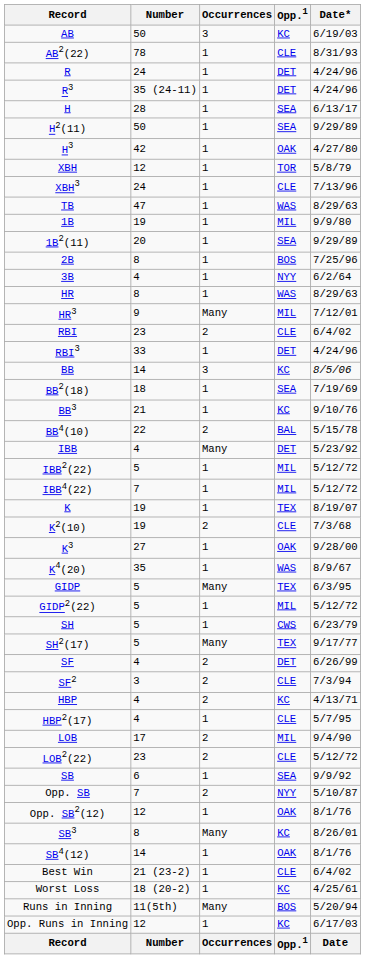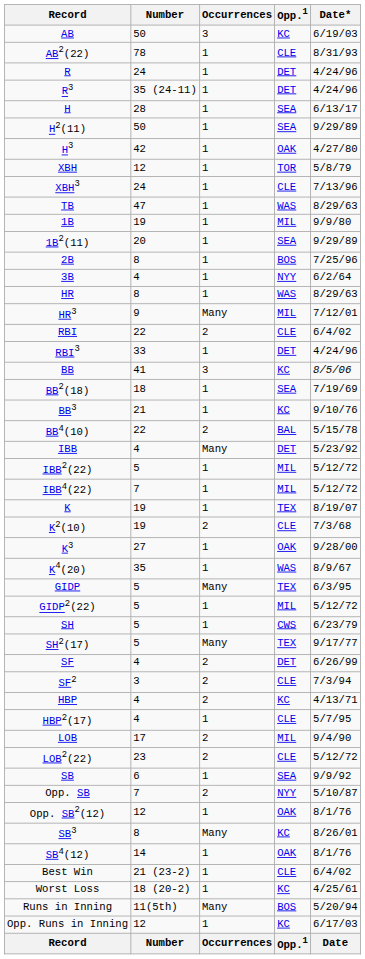(140, 333) 23 -> (140, 333) 22
(140, 371) 14 -> (140, 371) 41
